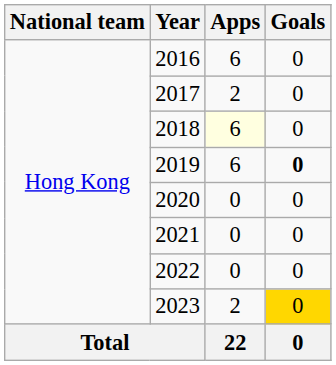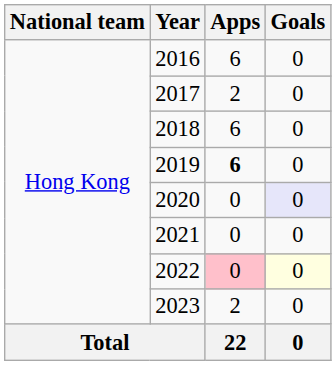(235, 128) lightyellow background -> (235, 128) no background
(235, 164) normal -> (235, 164) bold
(298, 164) bold -> (298, 164) normal
(298, 199) no background -> (298, 199) lavender background
(235, 270) no background -> (235, 270) pink background
(298, 270) no background -> (298, 270) lightyellow background
(298, 306) gold background -> (298, 306) no background
